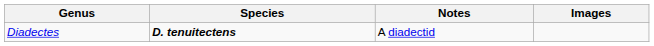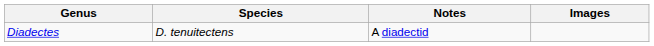(194, 32) bold -> (195, 32) normal
